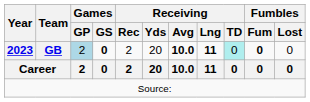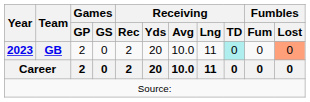(82, 50) lightblue background -> (82, 50) no background
(104, 50) bold -> (104, 50) normal
(183, 50) bold -> (183, 50) normal
(210, 50) bold -> (210, 50) normal
(260, 50) bold -> (260, 50) normal
(290, 50) no background -> (290, 50) lightsalmon background
